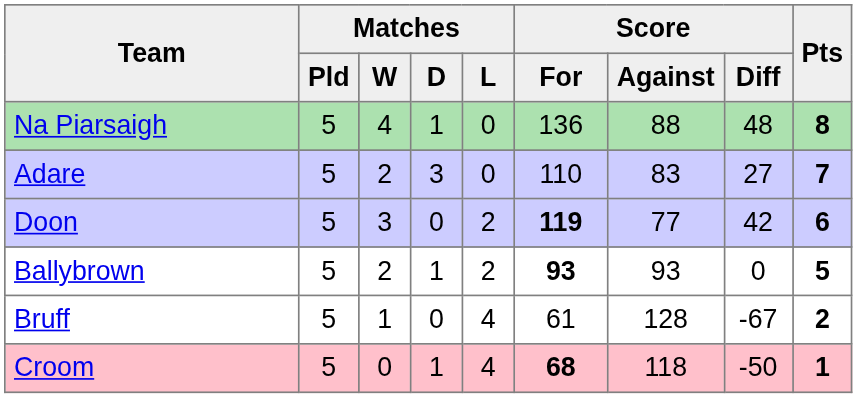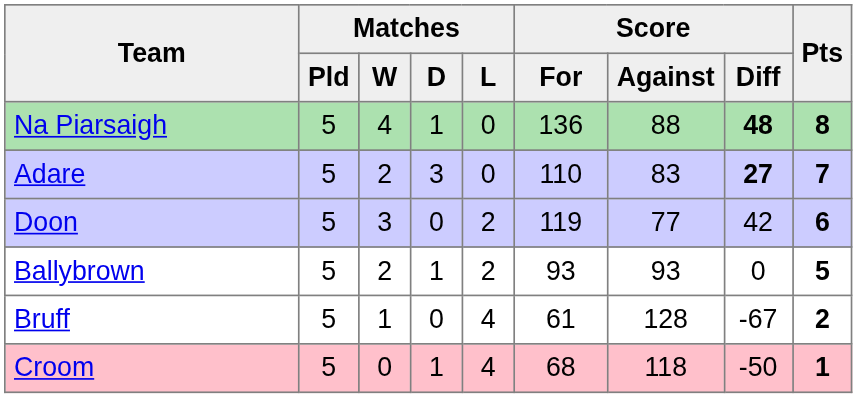(758, 125) normal -> (758, 125) bold
(758, 174) normal -> (758, 174) bold
(561, 222) bold -> (561, 222) normal
(561, 270) bold -> (561, 270) normal
(561, 367) bold -> (561, 367) normal
